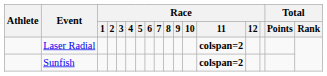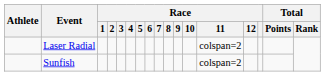(221, 46) bold -> (220, 46) normal
(221, 62) bold -> (220, 62) normal
